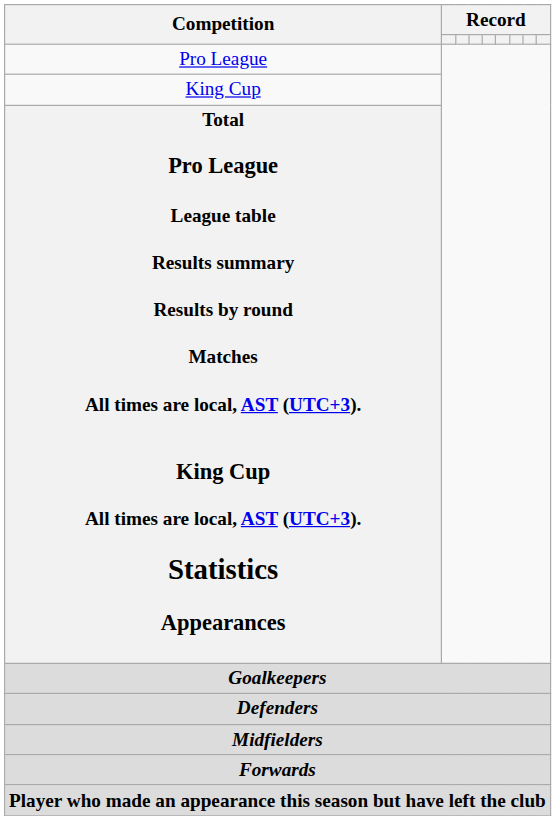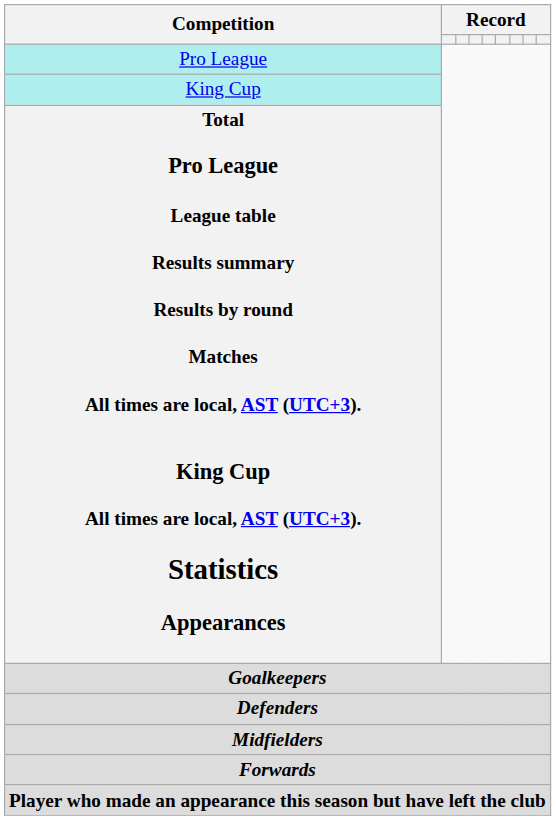(223, 59) no background -> (223, 59) paleturquoise background
(223, 89) no background -> (223, 89) paleturquoise background
